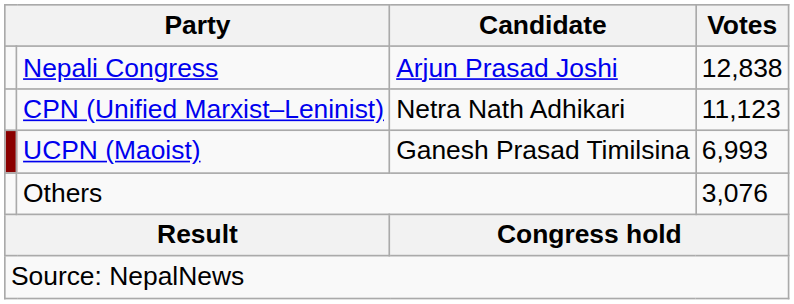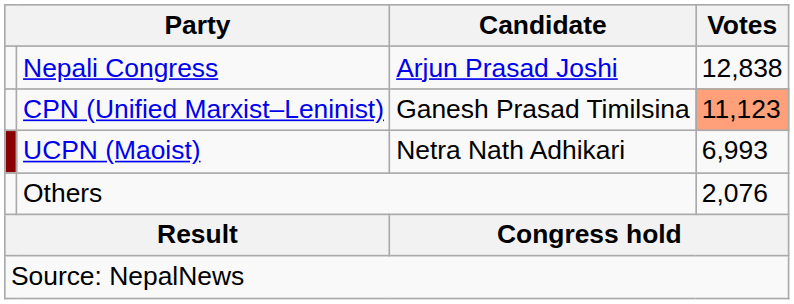(511, 109) Netra Nath Adhikari -> (543, 109) Ganesh Prasad Timilsina
(741, 109) no background -> (741, 109) lightsalmon background
(543, 151) Ganesh Prasad Timilsina -> (511, 151) Netra Nath Adhikari
(735, 192) 3,076 -> (735, 192) 2,076
